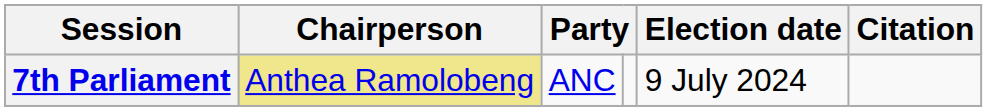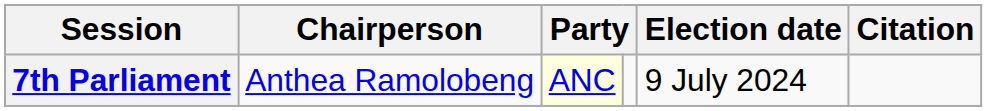(390, 79) khaki background -> (390, 79) no background
(582, 79) no background -> (582, 79) lightyellow background
